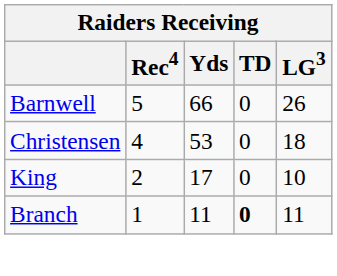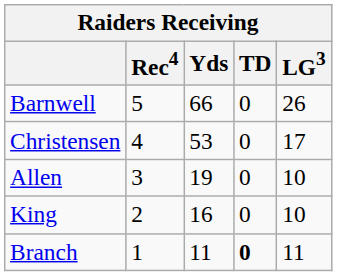(294, 140) 18 -> (294, 140) 17
+ row: (36, 177)
(201, 177) 17 -> (201, 214) 16
